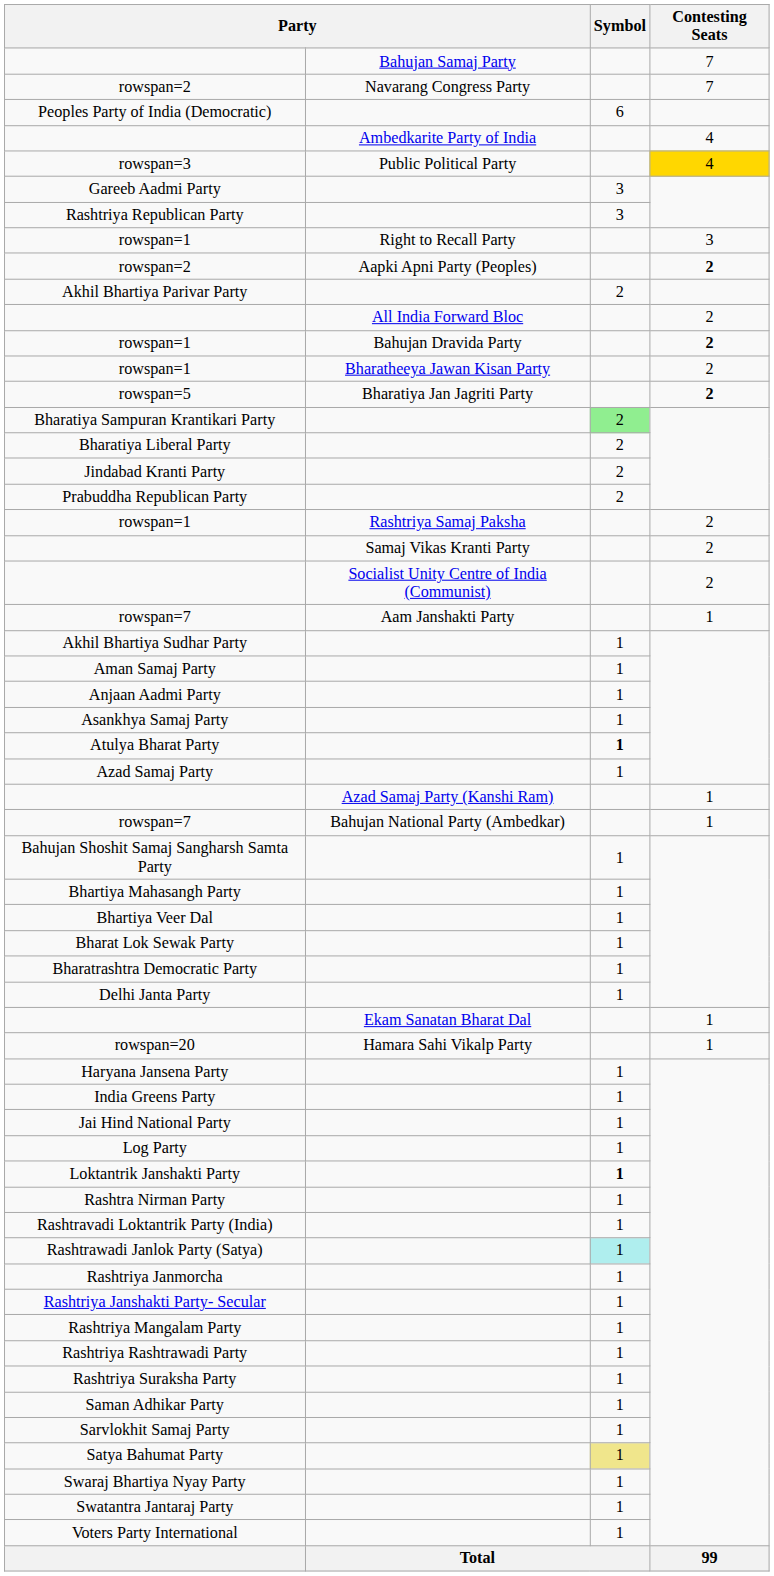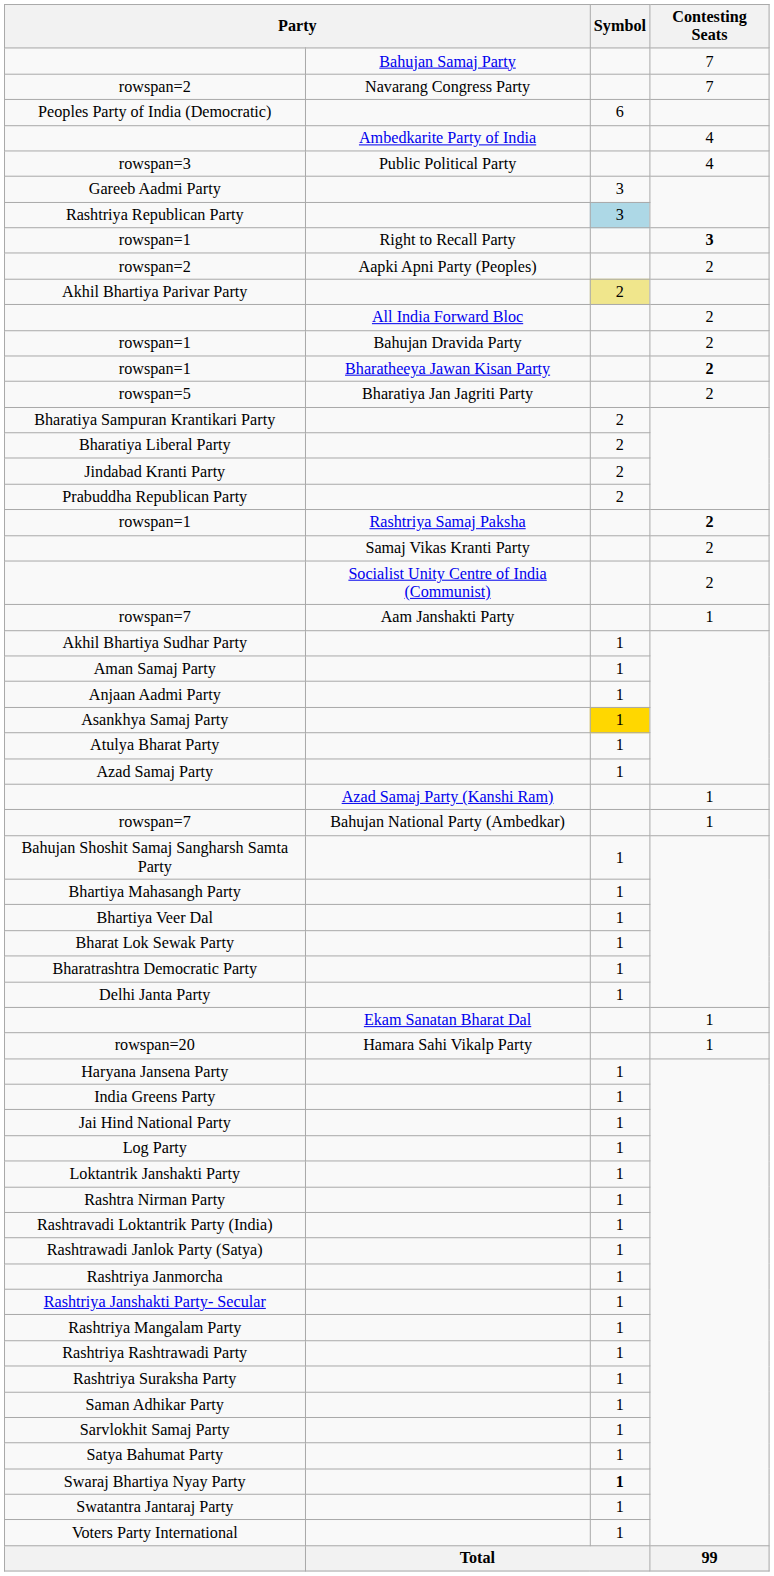(710, 163) gold background -> (710, 163) no background
(620, 214) no background -> (620, 214) lightblue background
(710, 240) normal -> (710, 240) bold
(710, 266) bold -> (710, 266) normal
(620, 291) no background -> (620, 291) khaki background
(710, 343) bold -> (710, 343) normal
(710, 368) normal -> (710, 368) bold
(710, 394) bold -> (710, 394) normal
(620, 419) lightgreen background -> (620, 419) no background
(710, 522) normal -> (710, 522) bold
(620, 720) no background -> (620, 720) gold background
(620, 745) bold -> (620, 745) normal
(620, 1173) bold -> (620, 1173) normal
(620, 1250) paleturquoise background -> (620, 1250) no background
(620, 1455) khaki background -> (620, 1455) no background
(620, 1481) normal -> (620, 1481) bold
